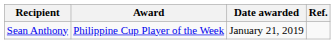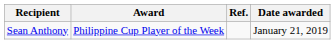columns swapped: (266, 13) <-> (318, 13)
